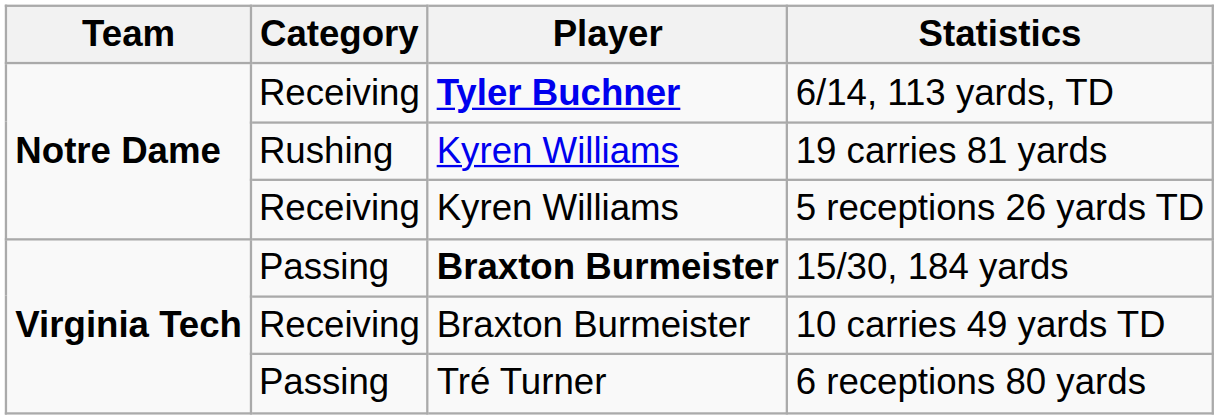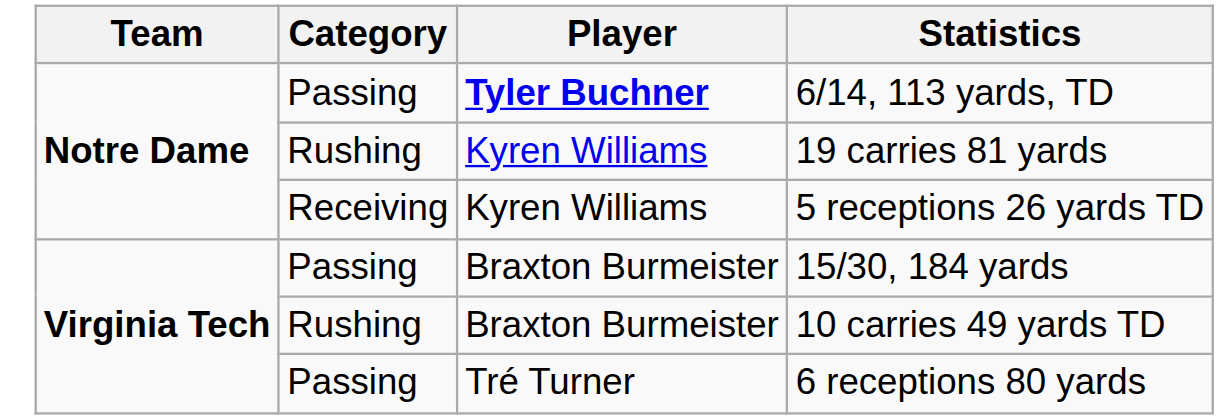(339, 92) Receiving -> (353, 92) Passing
(608, 266) bold -> (622, 266) normal
(339, 324) Receiving -> (355, 324) Rushing
